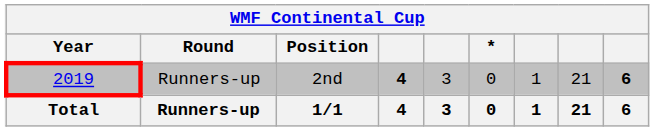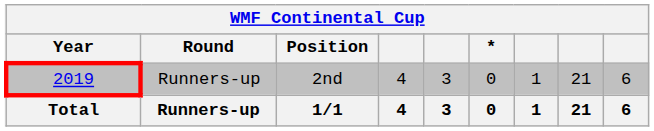(401, 79) bold -> (401, 79) normal
(626, 79) bold -> (626, 79) normal
